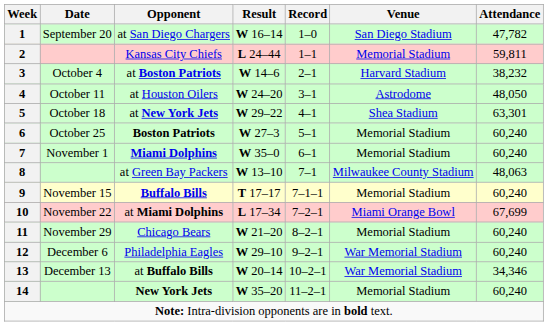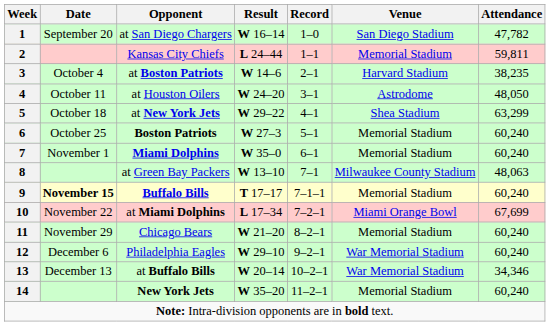(510, 73) 38,232 -> (512, 73) 38,235
(510, 113) 63,301 -> (512, 113) 63,299
(77, 192) normal -> (78, 192) bold
